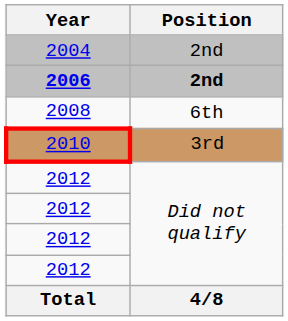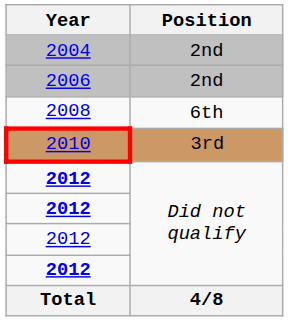(68, 81) bold -> (68, 81) normal
(207, 81) bold -> (207, 81) normal
(68, 178) normal -> (68, 178) bold
(68, 209) normal -> (68, 209) bold
(68, 270) normal -> (68, 270) bold
